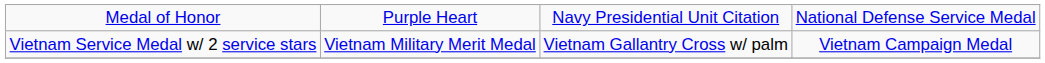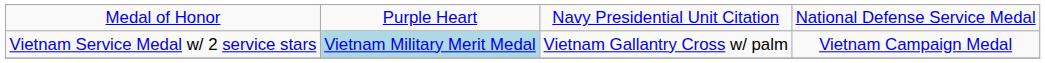(430, 44) no background -> (430, 44) lightblue background
